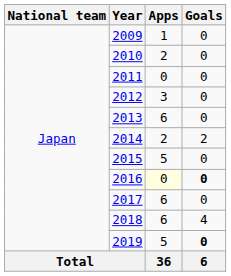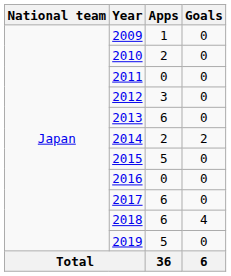(164, 179) lightyellow background -> (164, 179) no background
(204, 179) bold -> (204, 179) normal
(204, 241) bold -> (204, 241) normal
